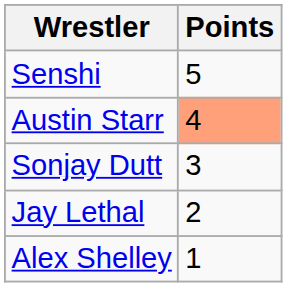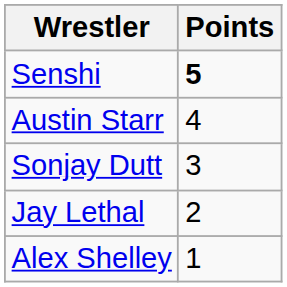(193, 73) normal -> (193, 73) bold
(193, 119) lightsalmon background -> (193, 119) no background
